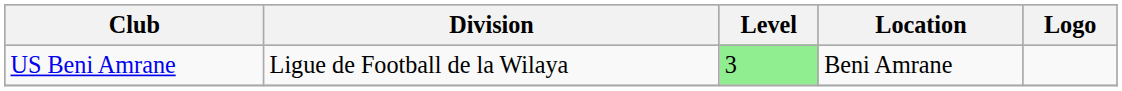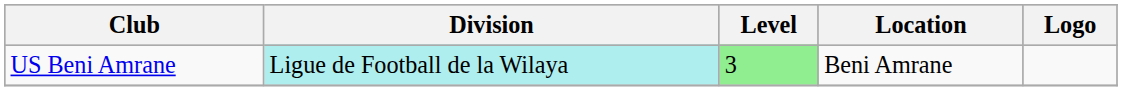(419, 64) no background -> (419, 64) paleturquoise background
